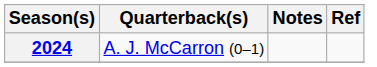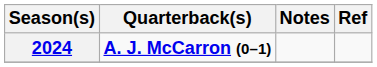(184, 47) normal -> (187, 47) bold
